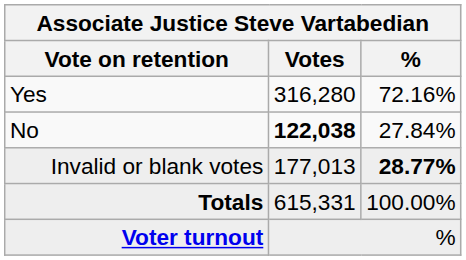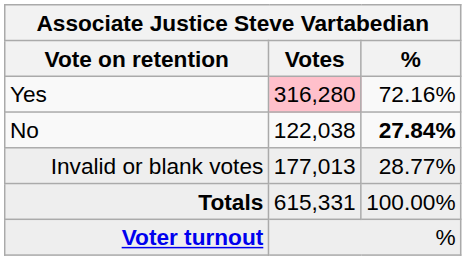(315, 95) no background -> (315, 95) pink background
(315, 130) bold -> (315, 130) normal
(417, 130) normal -> (417, 130) bold
(417, 166) bold -> (417, 166) normal
